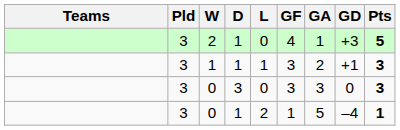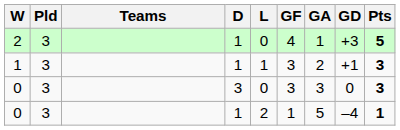columns swapped: (86, 16) <-> (212, 16)
